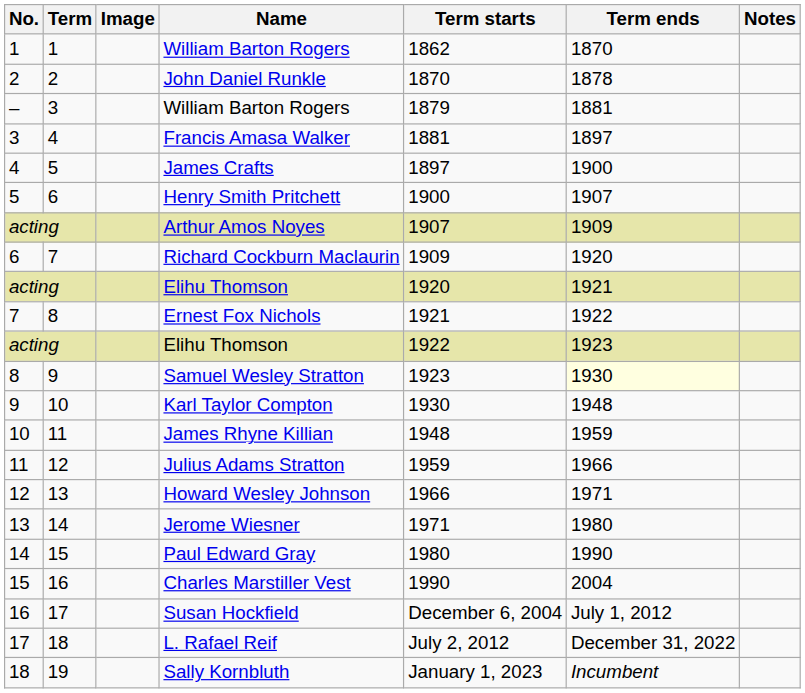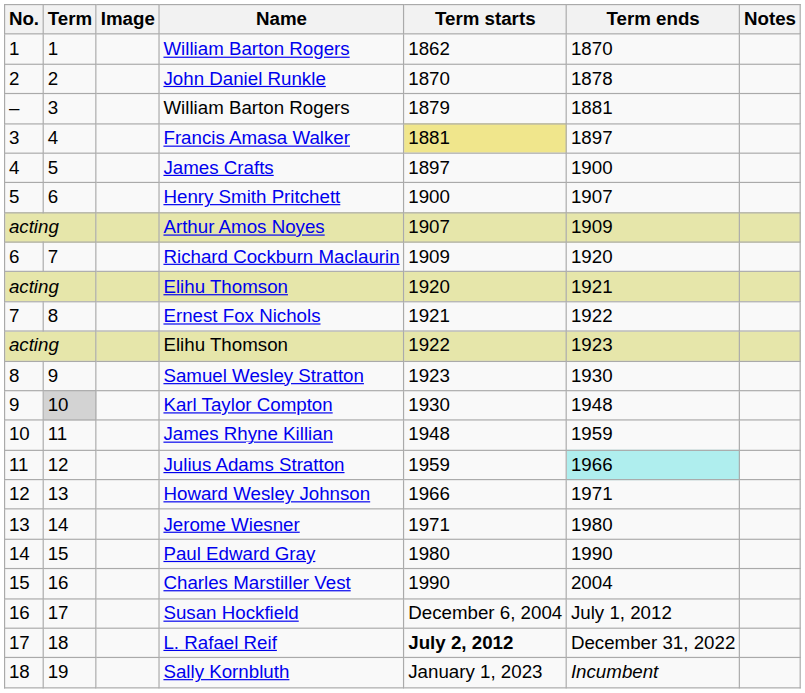(429, 138) no background -> (429, 138) khaki background
(592, 375) lightyellow background -> (592, 375) no background
(58, 405) no background -> (58, 405) lightgrey background
(592, 464) no background -> (592, 464) paleturquoise background
(459, 642) normal -> (461, 642) bold
